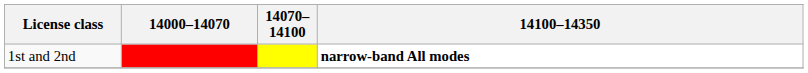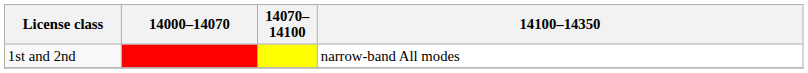(395, 56) bold -> (390, 56) normal
